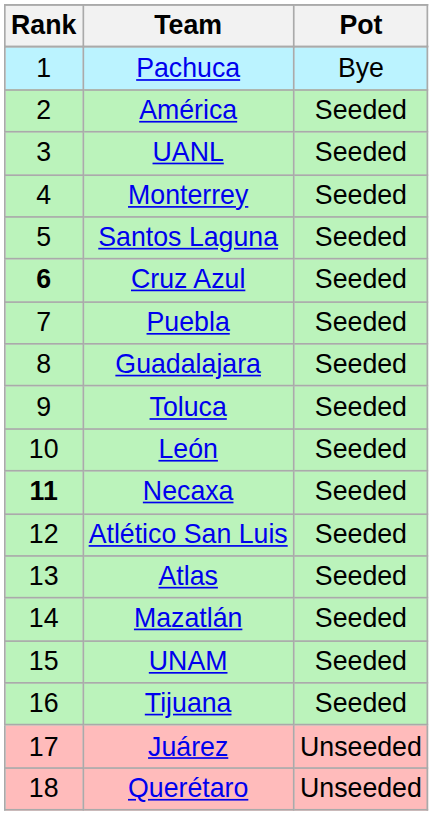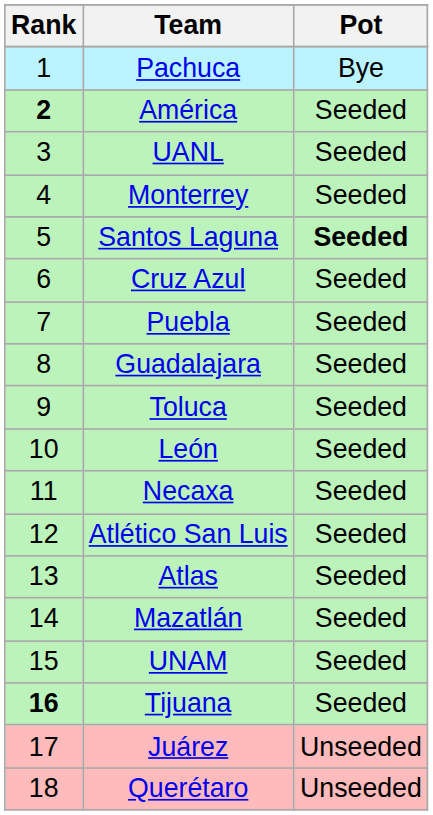(44, 110) normal -> (44, 110) bold
(361, 237) normal -> (361, 237) bold
(44, 279) bold -> (44, 279) normal
(44, 491) bold -> (44, 491) normal
(44, 703) normal -> (44, 703) bold
